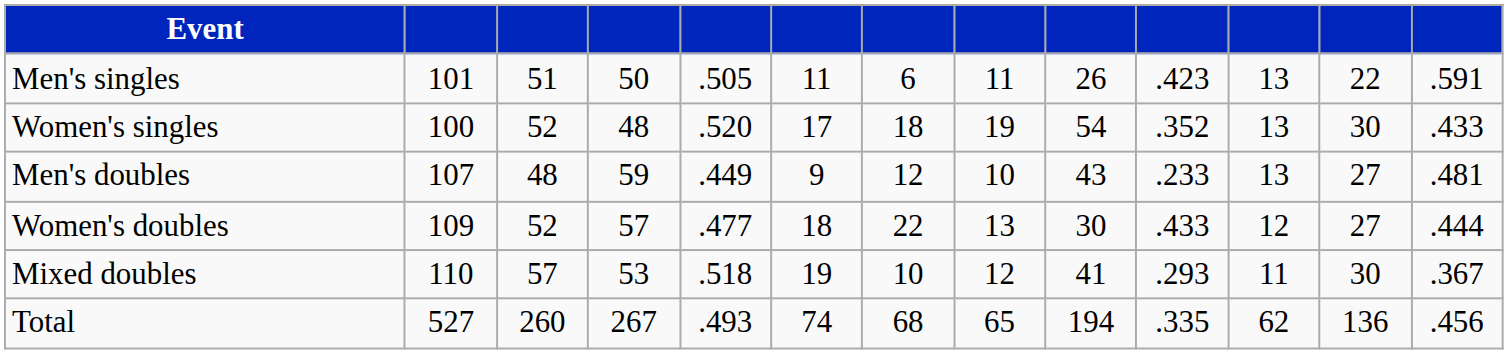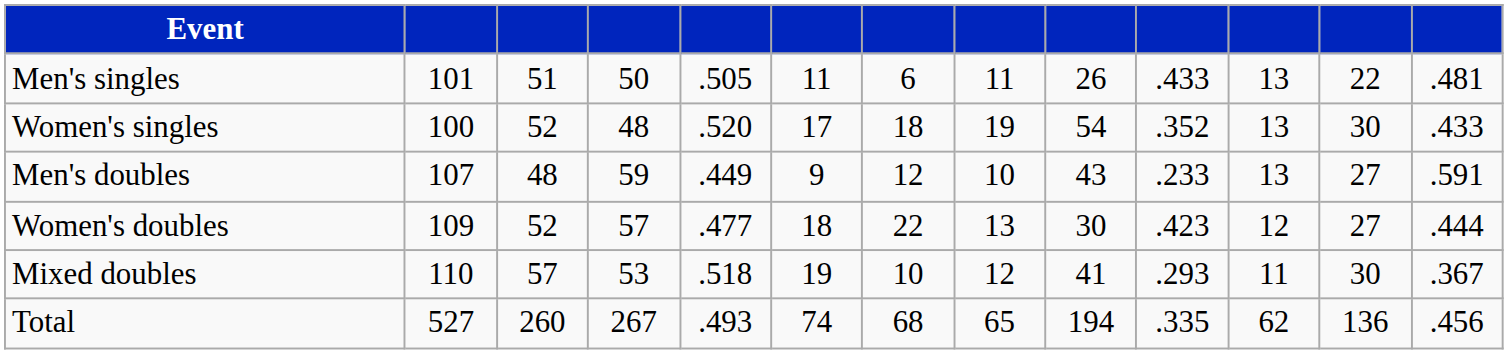(1182, 77) .423 -> (1182, 77) .433
(1457, 77) .591 -> (1457, 77) .481
(1457, 175) .481 -> (1457, 175) .591
(1182, 224) .433 -> (1182, 224) .423
